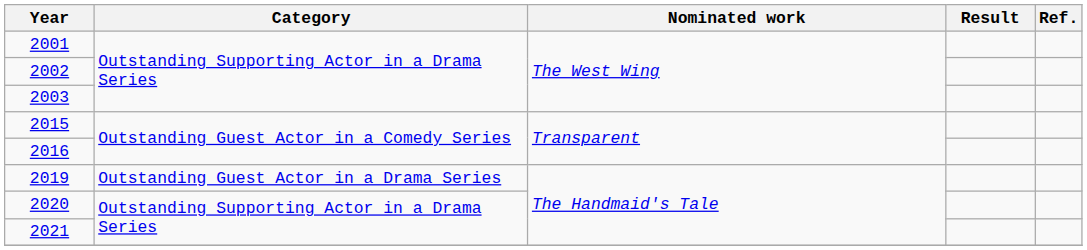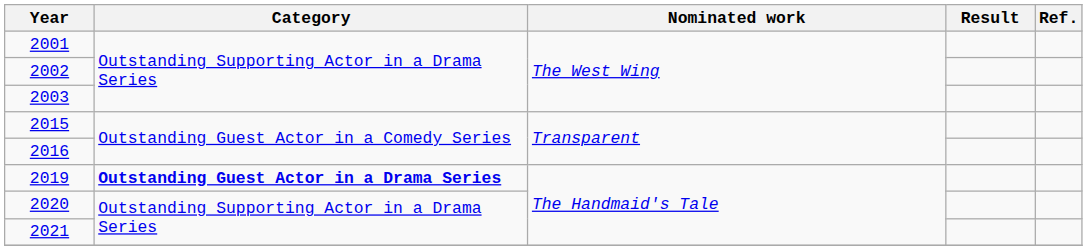(300, 178) normal -> (300, 178) bold
